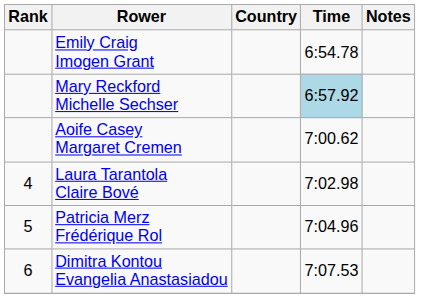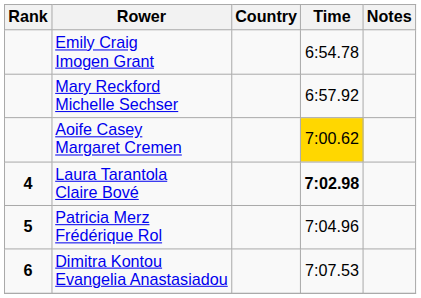(332, 95) lightblue background -> (332, 95) no background
(332, 139) no background -> (332, 139) gold background
(28, 183) normal -> (28, 183) bold
(332, 183) normal -> (332, 183) bold
(28, 227) normal -> (28, 227) bold
(28, 271) normal -> (28, 271) bold
